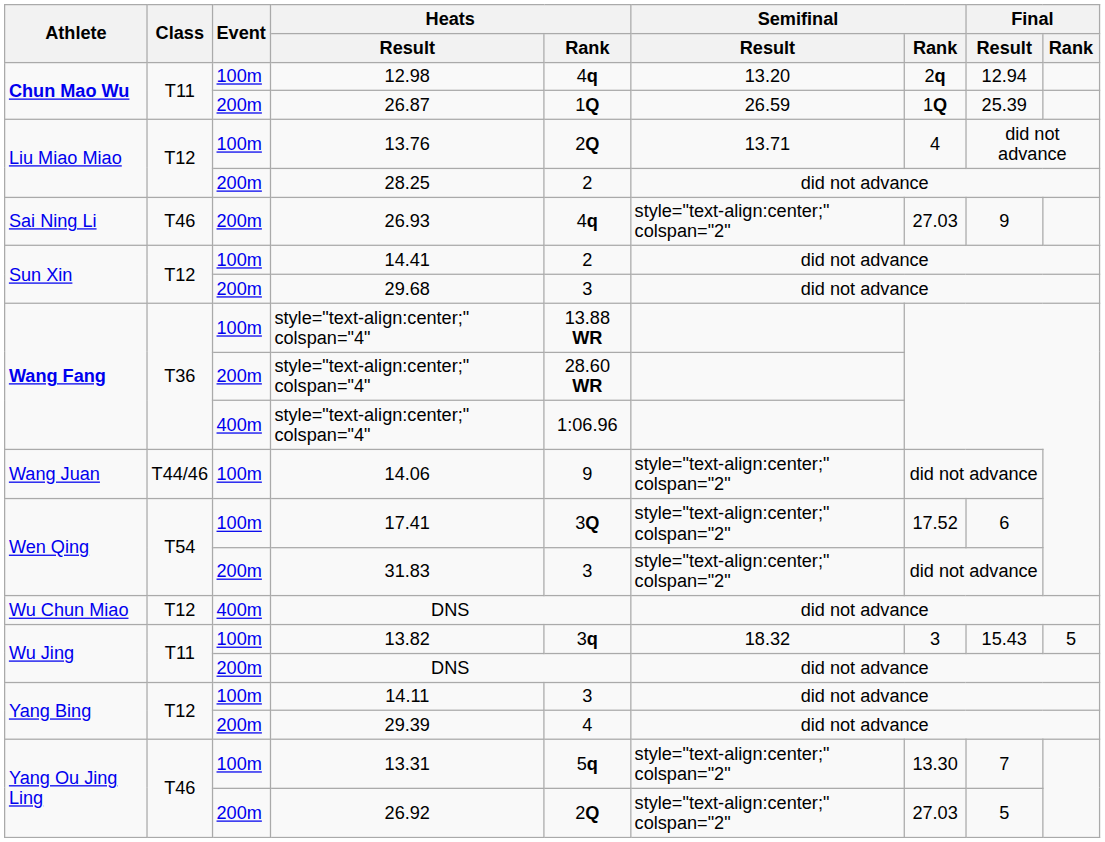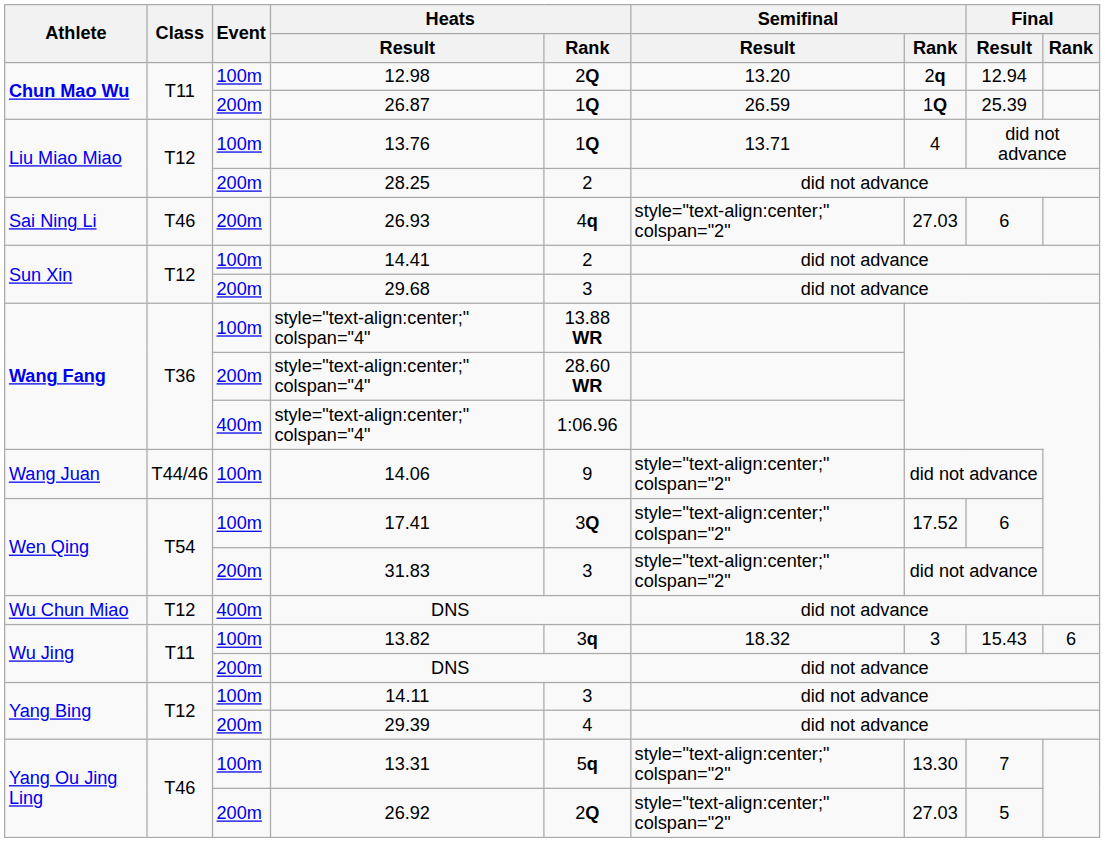(587, 77) 4q -> (587, 77) 2Q
(587, 144) 2Q -> (587, 144) 1Q
(1004, 222) 9 -> (1004, 222) 6
(1071, 639) 5 -> (1071, 639) 6
